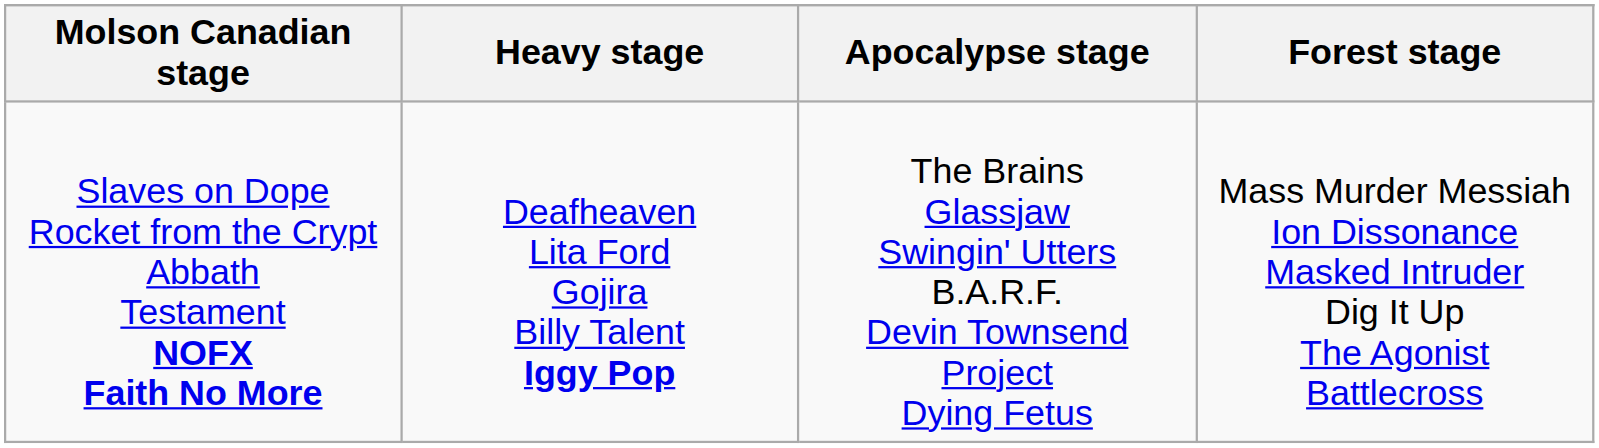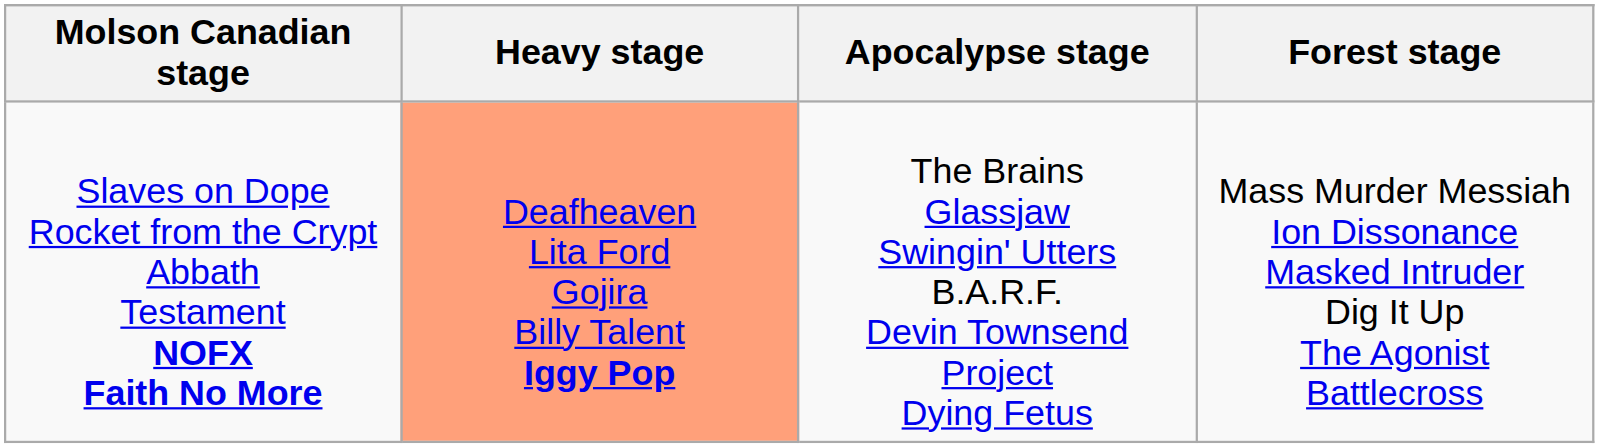(600, 291) no background -> (600, 291) lightsalmon background
